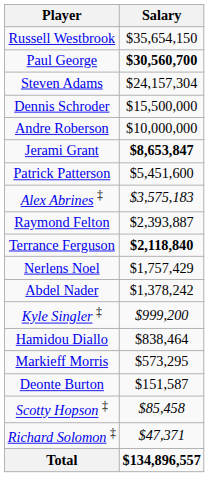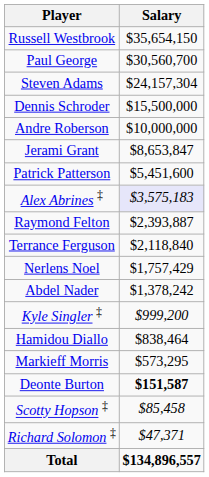(162, 60) bold -> (162, 60) normal
(162, 151) bold -> (162, 151) normal
(162, 198) no background -> (162, 198) lavender background
(162, 245) bold -> (162, 245) normal
(162, 384) normal -> (162, 384) bold
